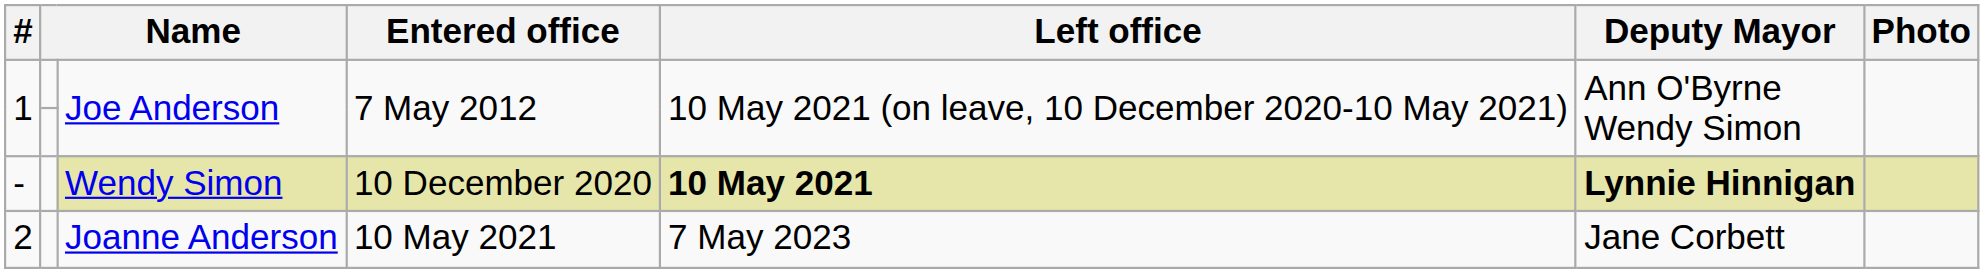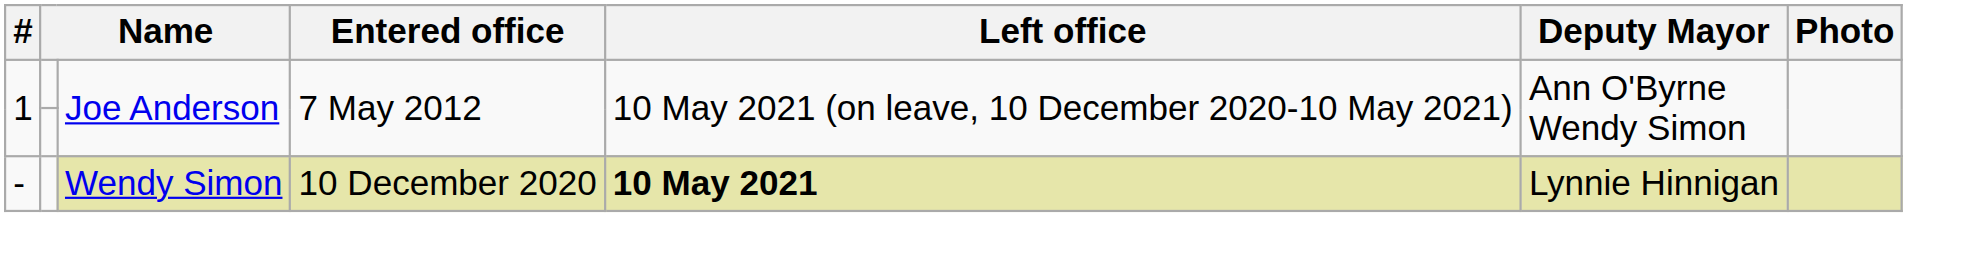(1720, 182) bold -> (1654, 182) normal
- row: (23, 238)
